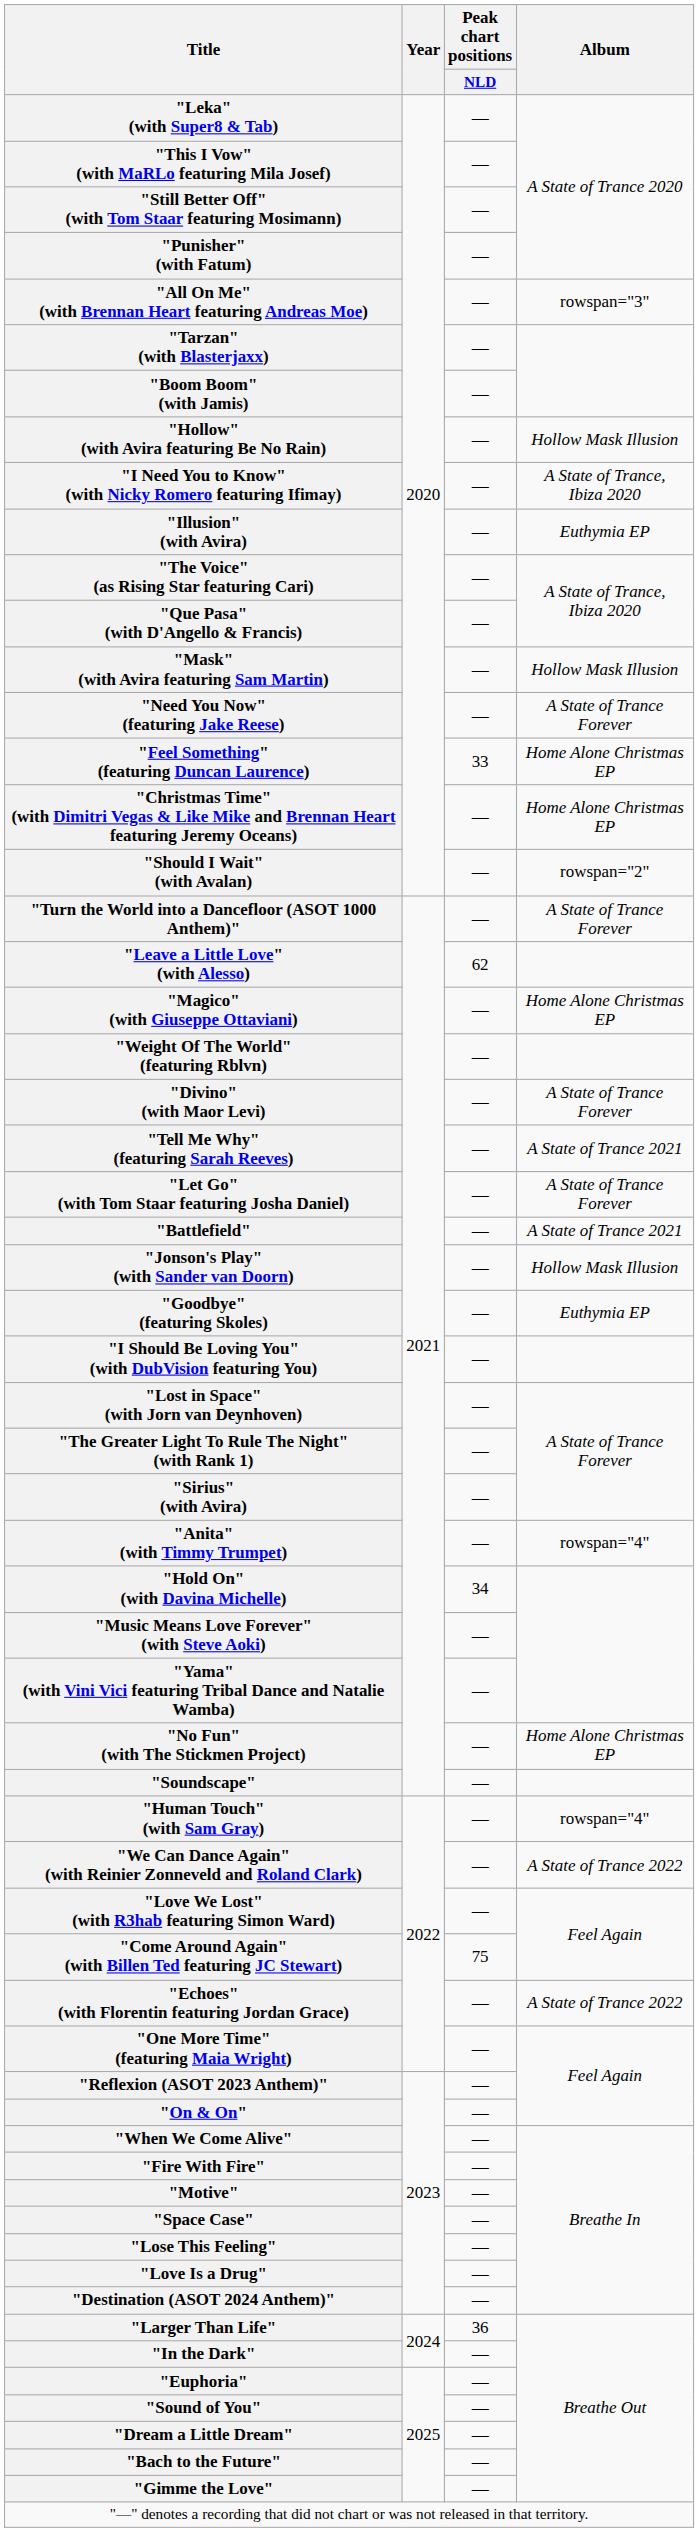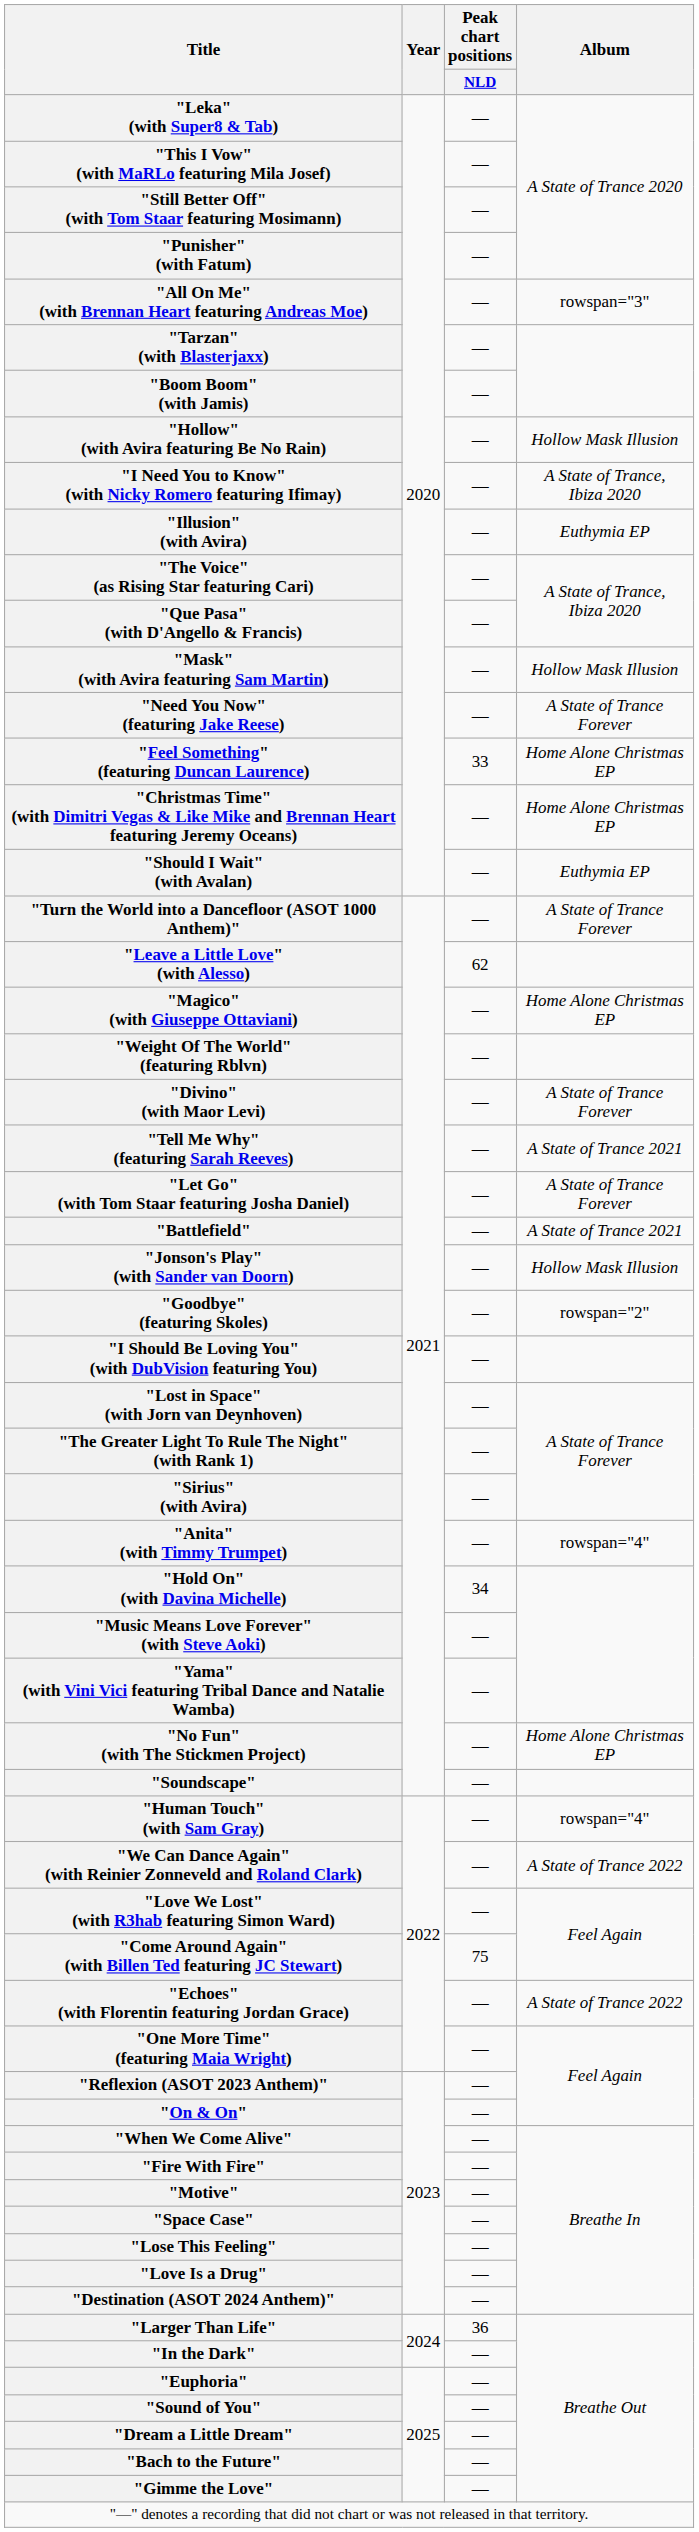(605, 872) rowspan="2" -> (605, 872) Euthymia EP
(605, 1313) Euthymia EP -> (605, 1313) rowspan="2"
